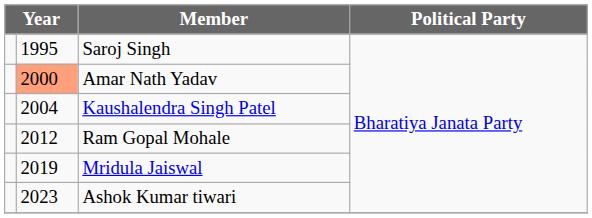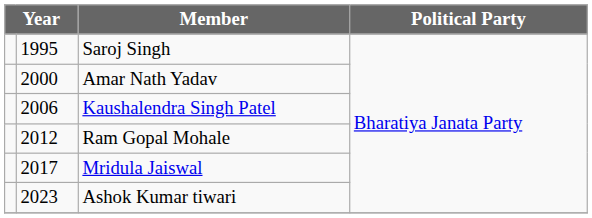(39, 78) lightsalmon background -> (39, 78) no background
(39, 108) 2004 -> (39, 108) 2006
(39, 167) 2019 -> (39, 167) 2017
